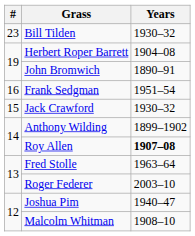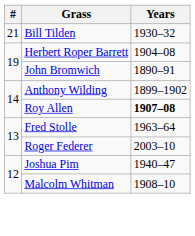(13, 33) 23 -> (13, 33) 21
- row: (62, 89)
- row: (59, 108)
